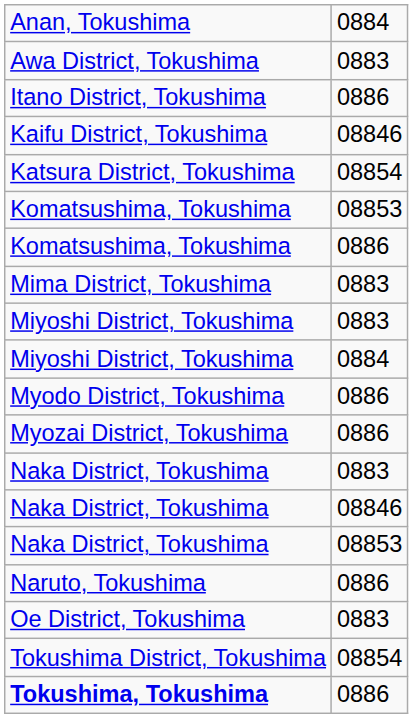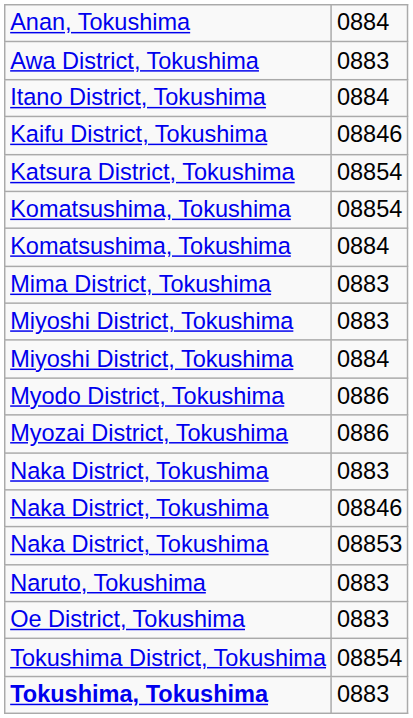(363, 97) 0886 -> (363, 97) 0884
(370, 209) 08853 -> (370, 209) 08854
(363, 246) 0886 -> (363, 246) 0884
(363, 582) 0886 -> (363, 582) 0883
(363, 694) 0886 -> (363, 694) 0883
